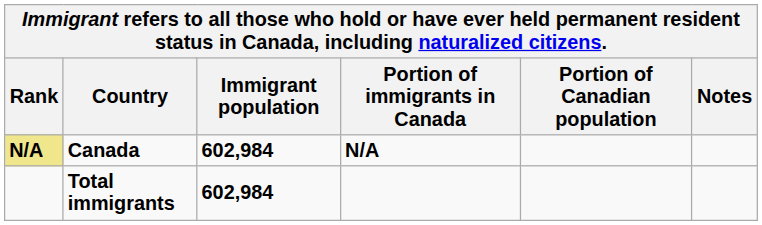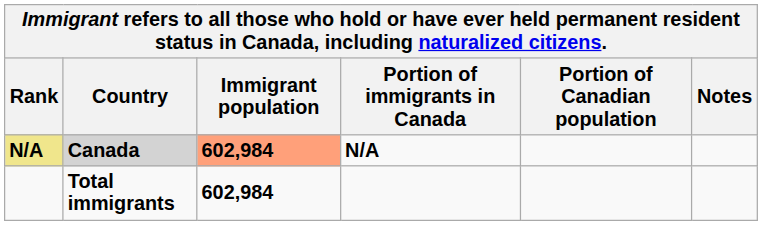(104, 150) no background -> (104, 150) lightgrey background
(237, 150) no background -> (237, 150) lightsalmon background
